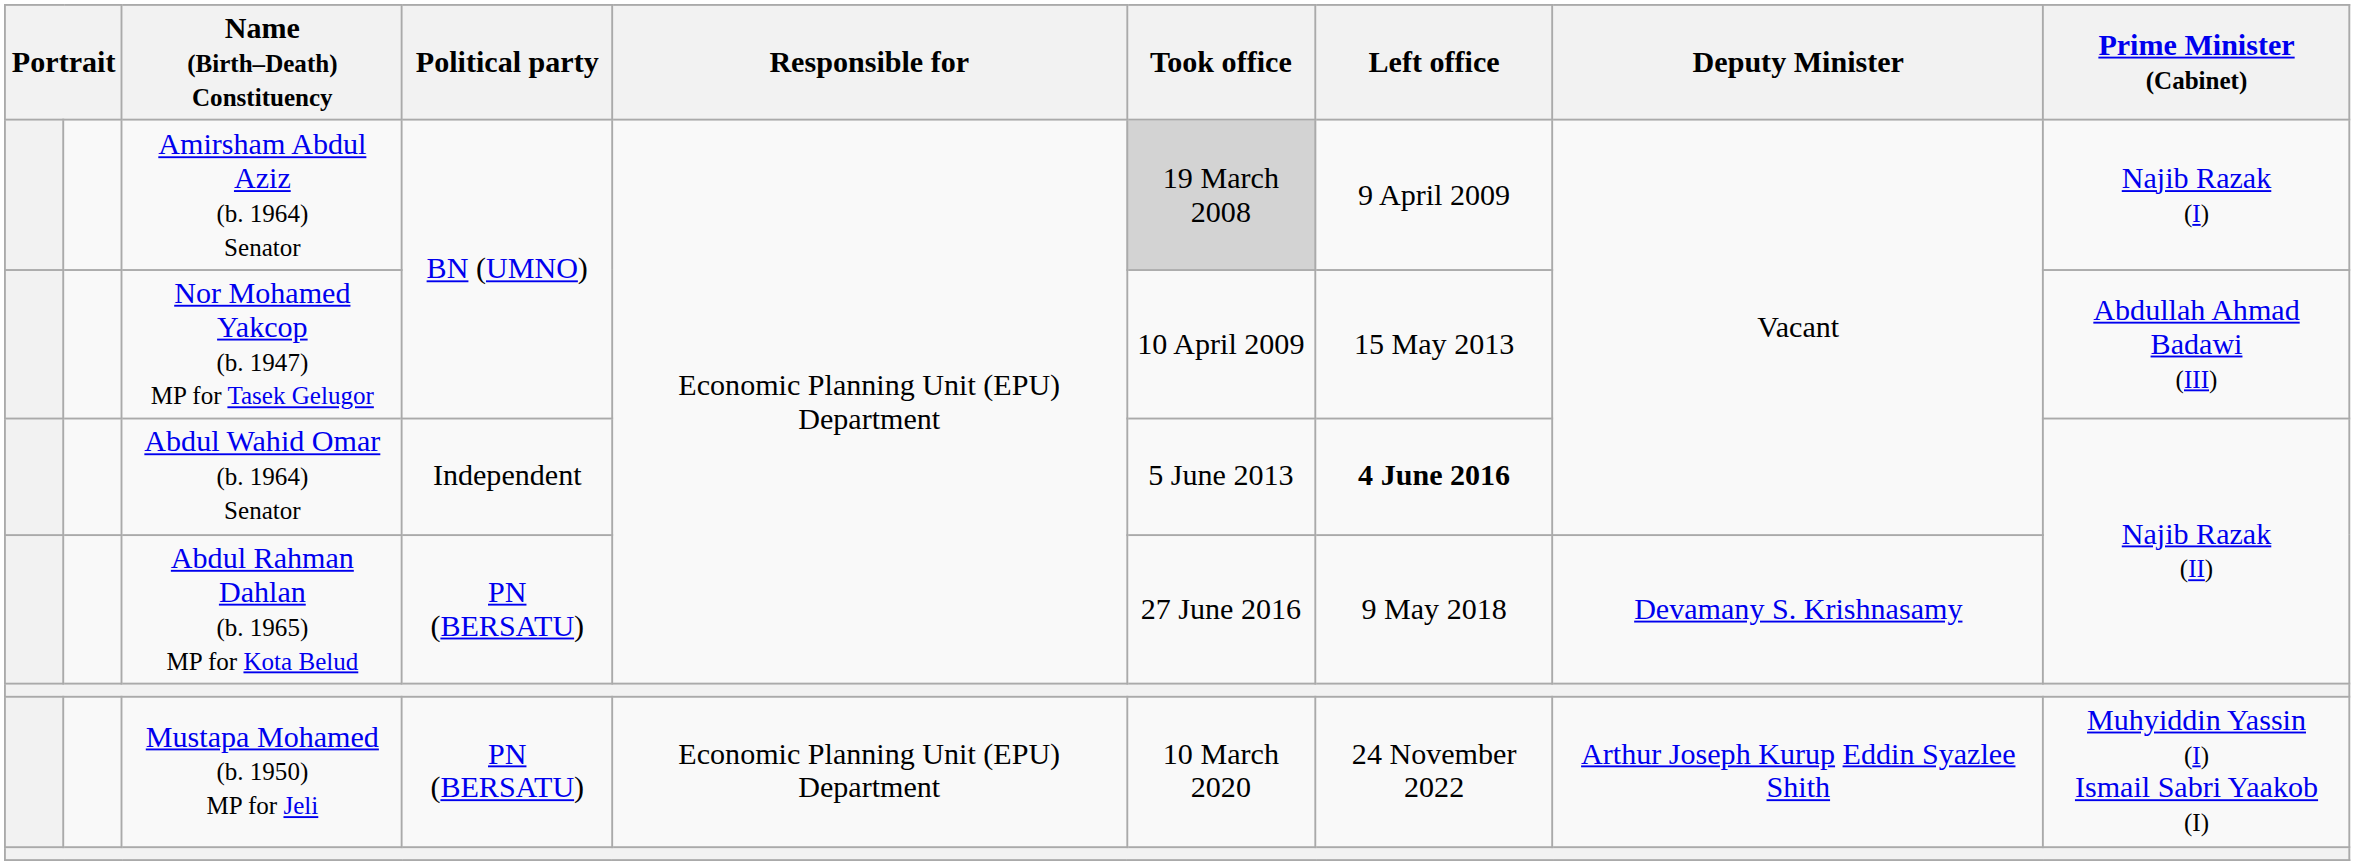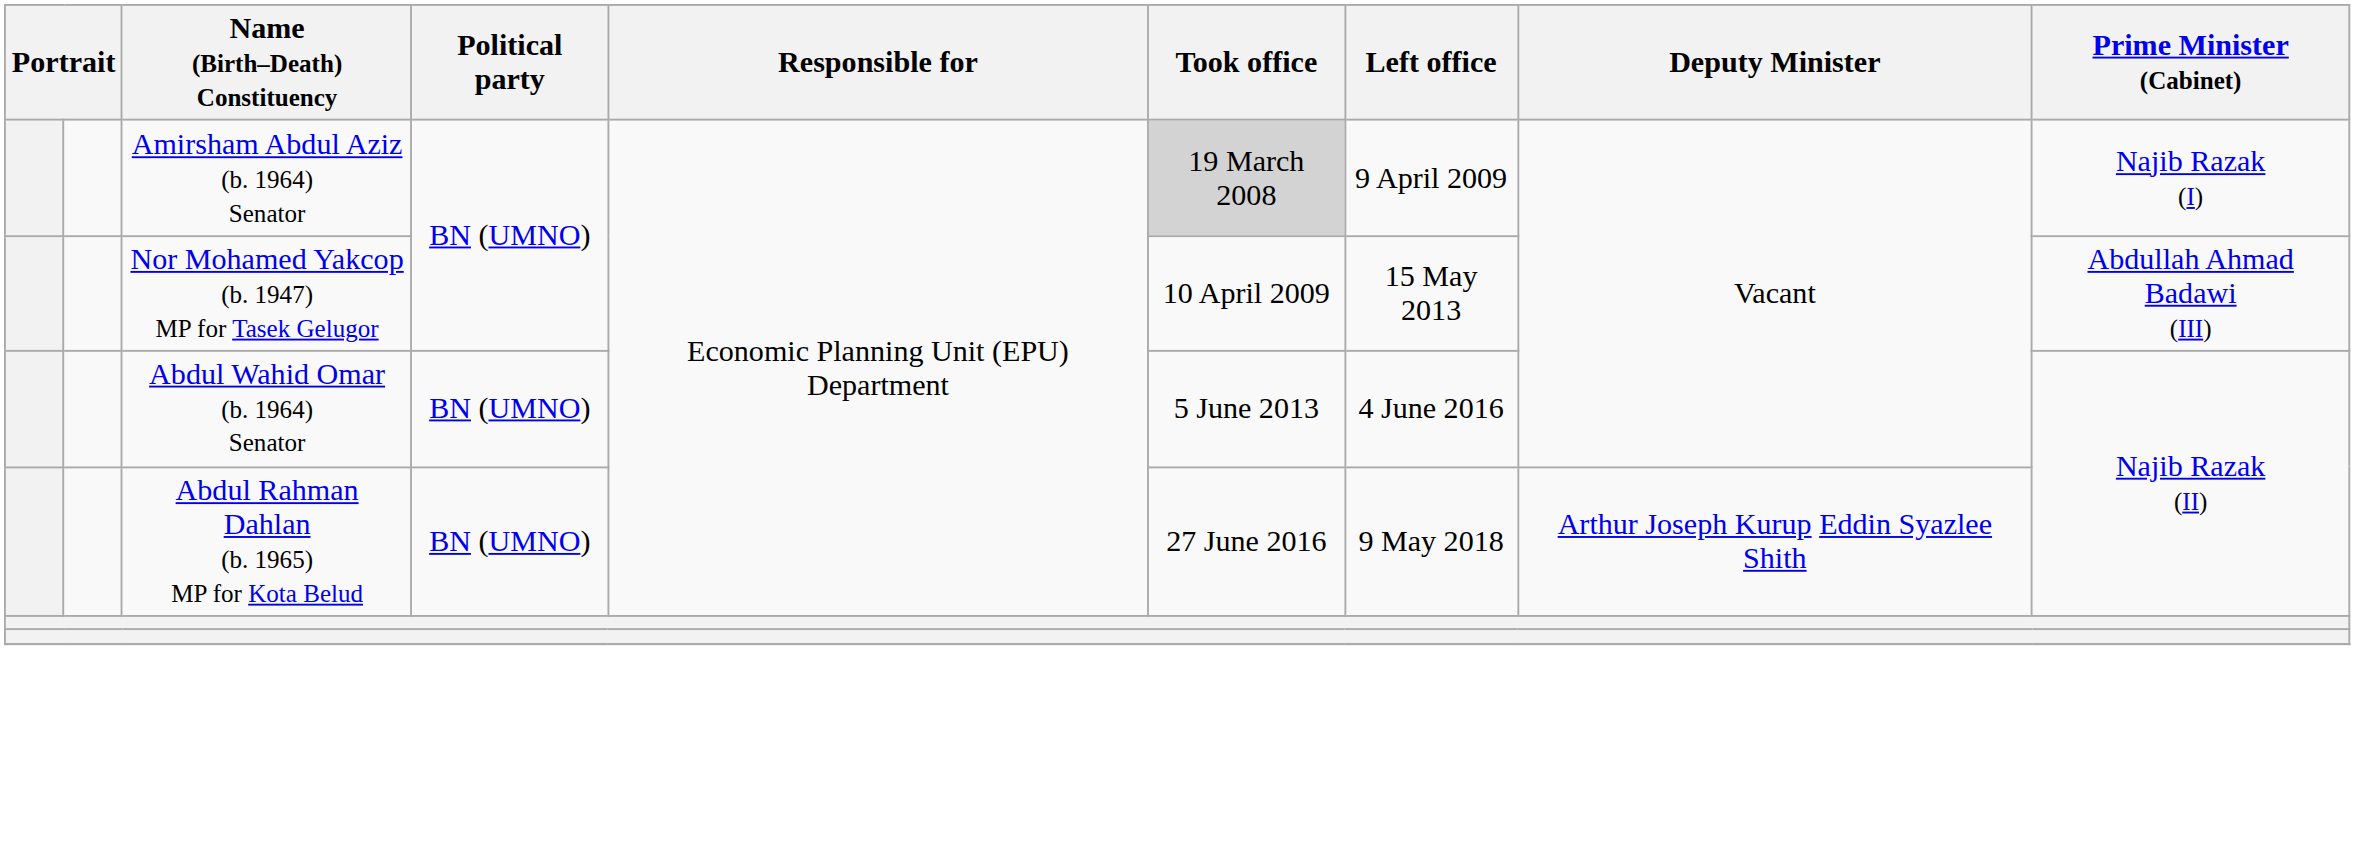(507, 476) Independent -> (510, 408) BN (UMNO)
(1434, 476) bold -> (1431, 408) normal
(507, 608) PN (BERSATU) -> (510, 540) BN (UMNO)
(1798, 608) Devamany S. Krishnasamy -> (1775, 540) Arthur Joseph Kurup Eddin Syazlee Shith
- row: (262, 771)
